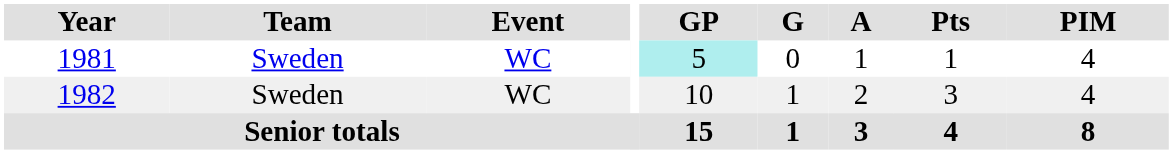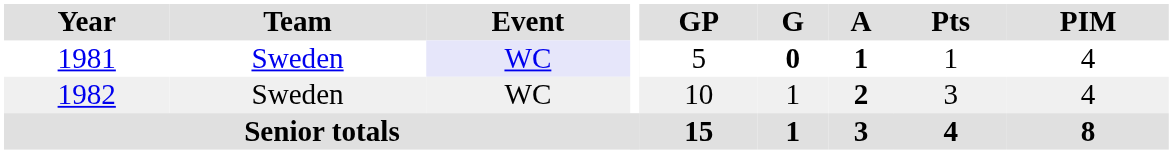(528, 58) no background -> (528, 58) lavender background
(699, 58) paleturquoise background -> (699, 58) no background
(793, 58) normal -> (793, 58) bold
(861, 58) normal -> (861, 58) bold
(861, 94) normal -> (861, 94) bold
